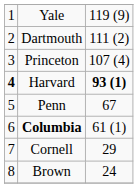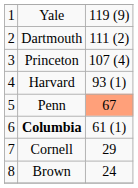(11, 82) bold -> (11, 82) normal
(109, 82) bold -> (109, 82) normal
(109, 104) no background -> (109, 104) lightsalmon background
